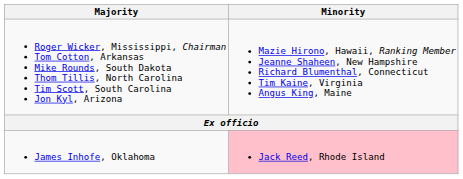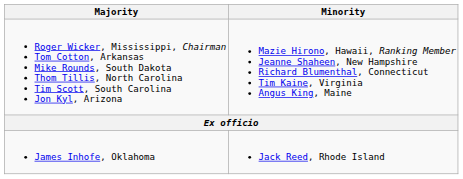(343, 157) pink background -> (343, 157) no background
